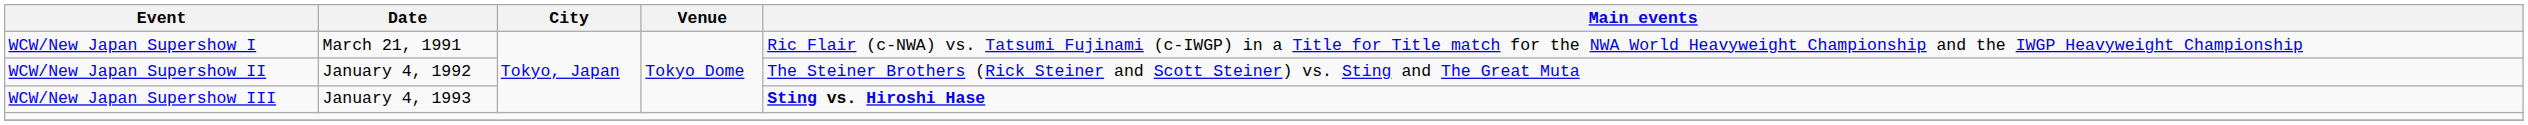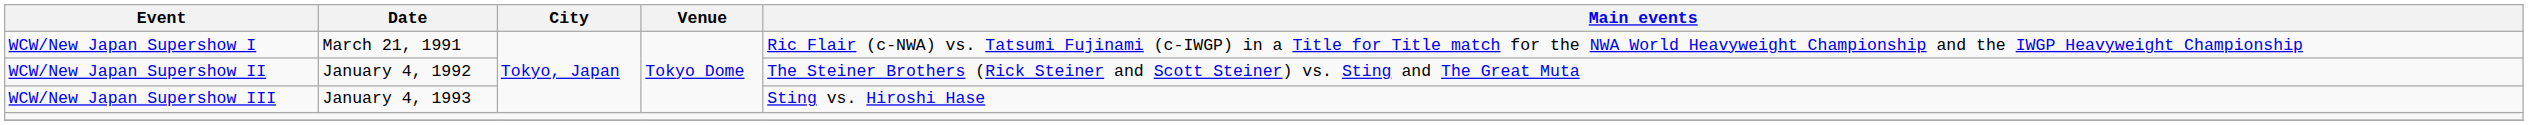(876, 99) bold -> (876, 99) normal
